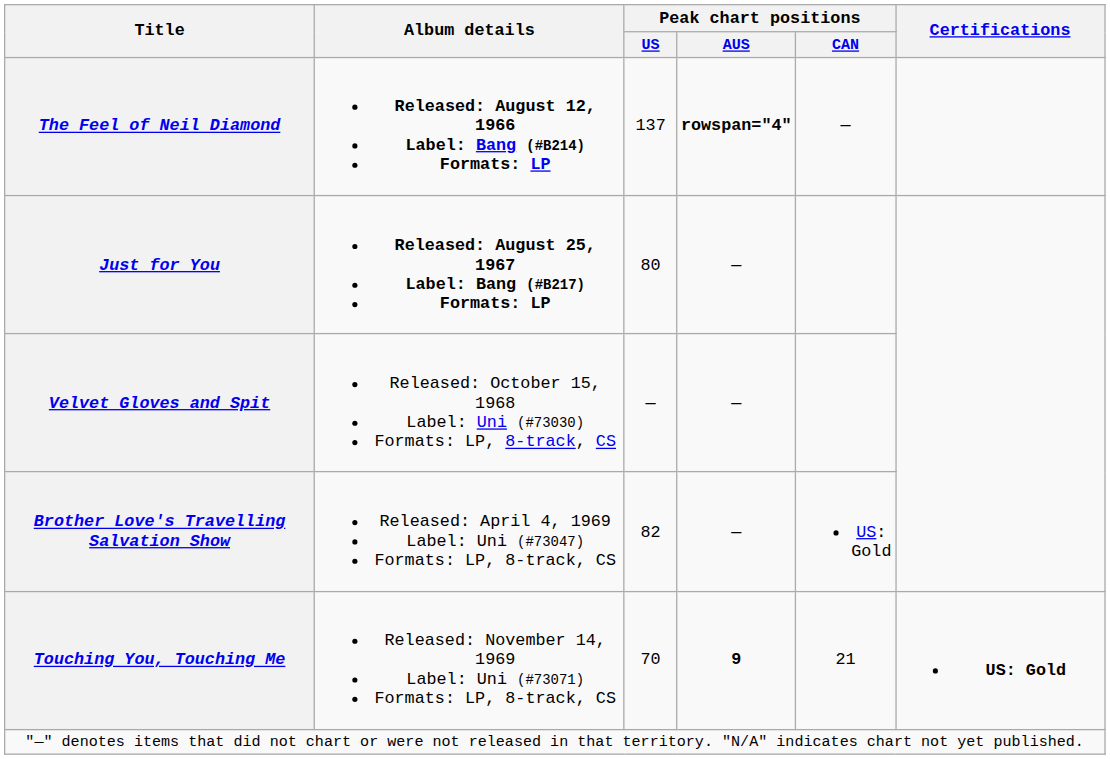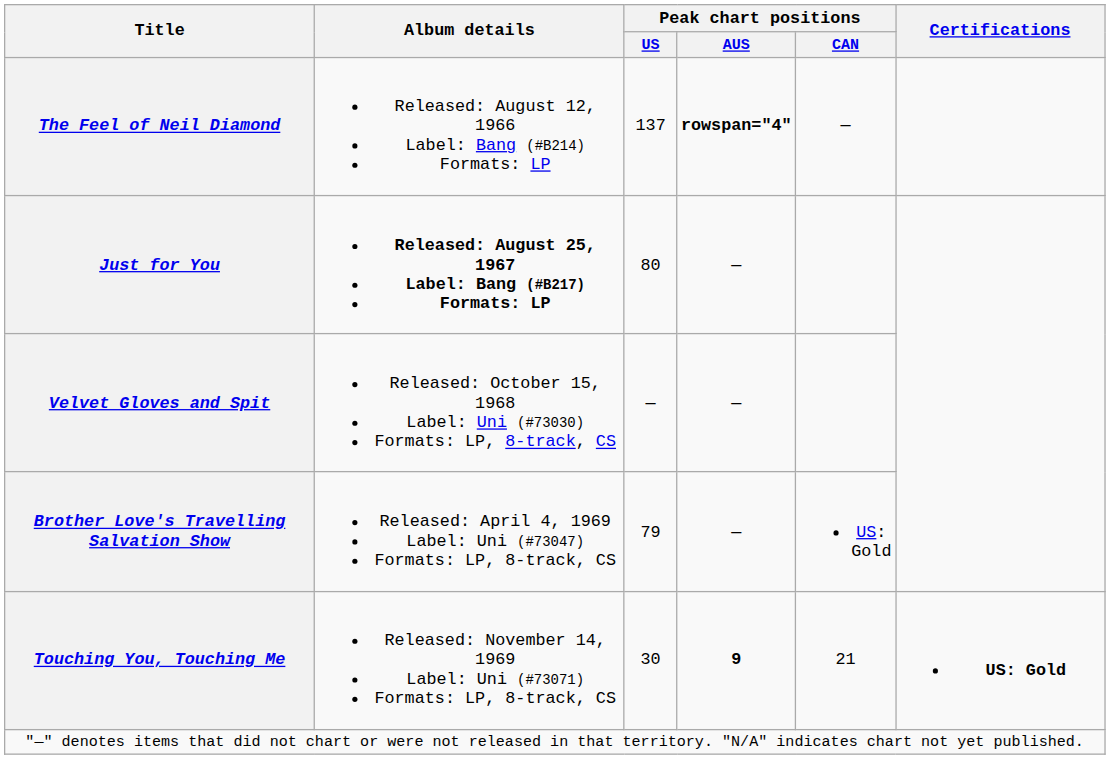(469, 136) bold -> (469, 136) normal
(651, 532) 82 -> (651, 532) 79
(651, 660) 70 -> (651, 660) 30
